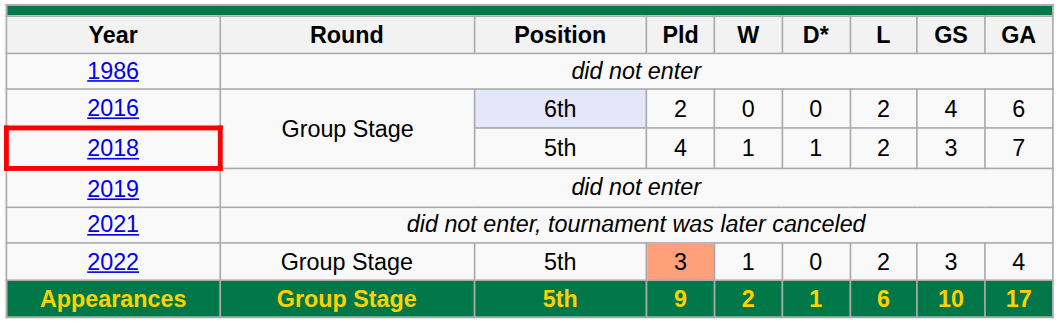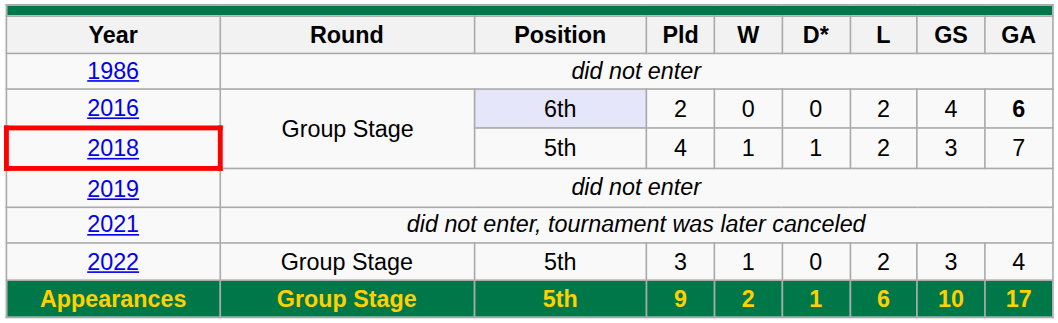(1019, 109) normal -> (1019, 109) bold
(681, 262) lightsalmon background -> (681, 262) no background
